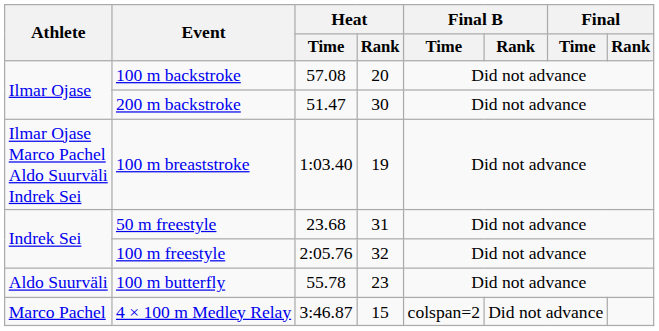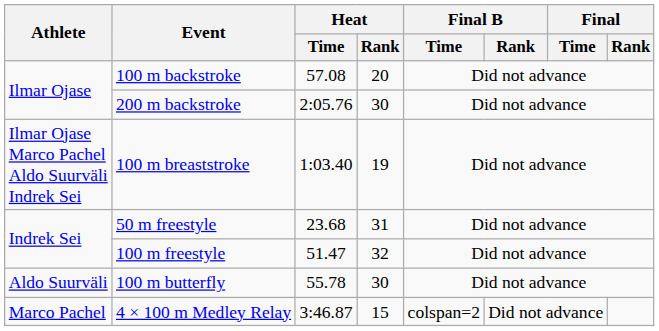(326, 104) 51.47 -> (326, 104) 2:05.76
(326, 253) 2:05.76 -> (326, 253) 51.47
(380, 282) 23 -> (380, 282) 30
